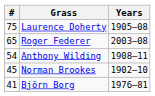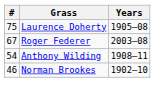(12, 41) 65 -> (12, 41) 67
(12, 70) 45 -> (12, 70) 46
- row: (48, 84)
